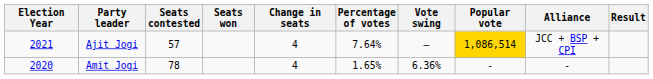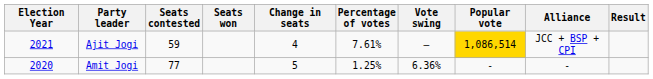(174, 45) 57 -> (174, 45) 59
(367, 45) 7.64% -> (367, 45) 7.61%
(174, 66) 78 -> (174, 66) 77
(295, 66) 4 -> (295, 66) 5
(367, 66) 1.65% -> (367, 66) 1.25%
